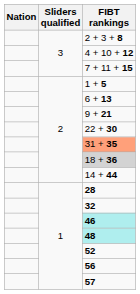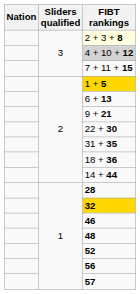(104, 38) no background -> (104, 38) lightyellow background
(109, 53) no background -> (109, 53) lightgrey background
(96, 83) no background -> (96, 83) gold background
(101, 144) lightsalmon background -> (101, 144) no background
(101, 159) lightgrey background -> (101, 159) no background
(90, 205) no background -> (90, 205) gold background
(90, 220) paleturquoise background -> (90, 220) no background
(90, 236) paleturquoise background -> (90, 236) no background
